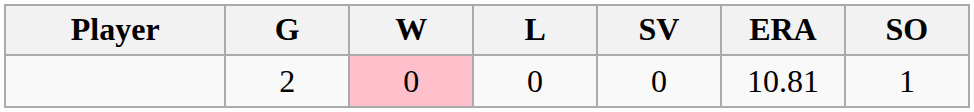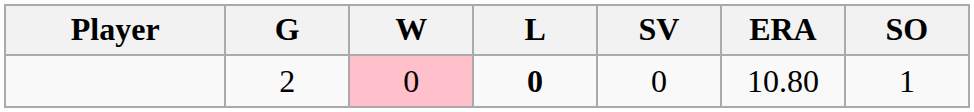(535, 80) normal -> (535, 80) bold
(783, 80) 10.81 -> (783, 80) 10.80
